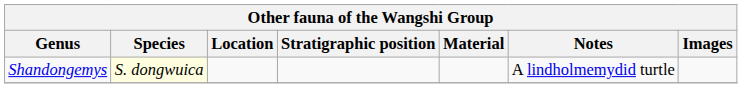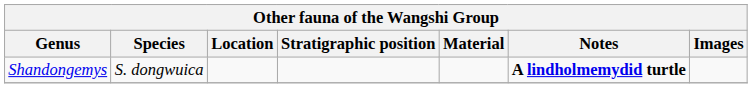(159, 69) lightyellow background -> (159, 69) no background
(593, 69) normal -> (599, 69) bold
